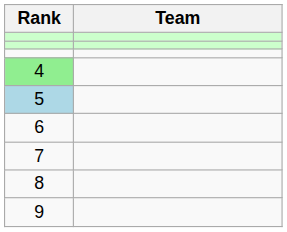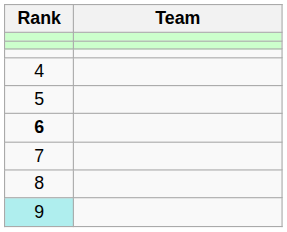(39, 71) lightgreen background -> (39, 71) no background
(39, 99) lightblue background -> (39, 99) no background
(39, 127) normal -> (39, 127) bold
(39, 212) no background -> (39, 212) paleturquoise background
